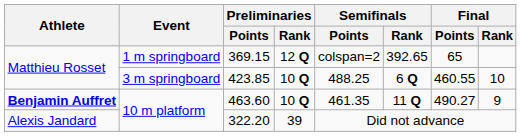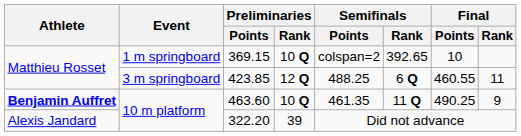(295, 57) 12 Q -> (295, 57) 10 Q
(455, 57) 65 -> (455, 57) 10
(295, 79) 10 Q -> (295, 79) 12 Q
(497, 79) 10 -> (497, 79) 11
(455, 100) 490.27 -> (455, 100) 490.25
